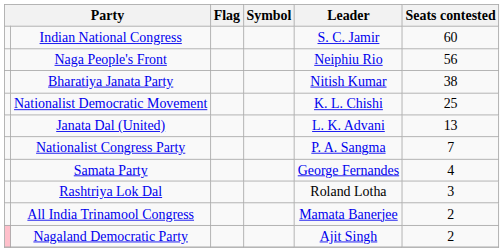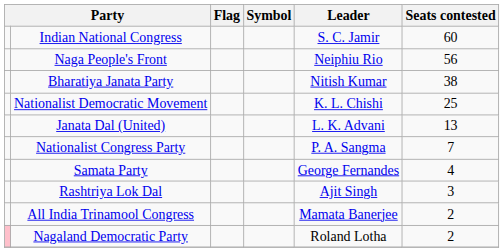(348, 192) Roland Lotha -> (348, 192) Ajit Singh
(348, 236) Ajit Singh -> (348, 236) Roland Lotha
